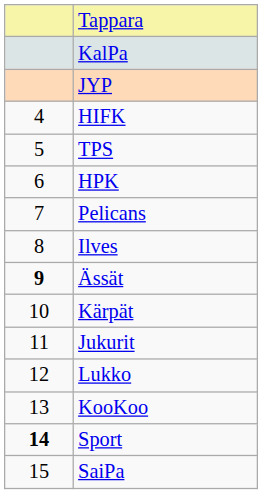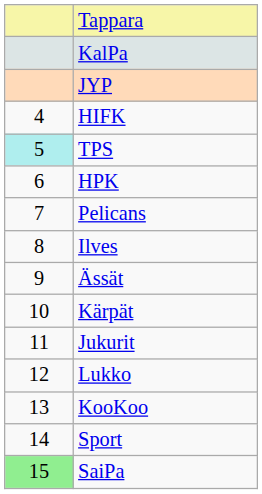(39, 149) no background -> (39, 149) paleturquoise background
(39, 278) bold -> (39, 278) normal
(39, 439) bold -> (39, 439) normal
(39, 471) no background -> (39, 471) lightgreen background
